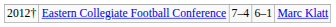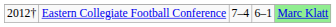(303, 13) no background -> (303, 13) lightgreen background
